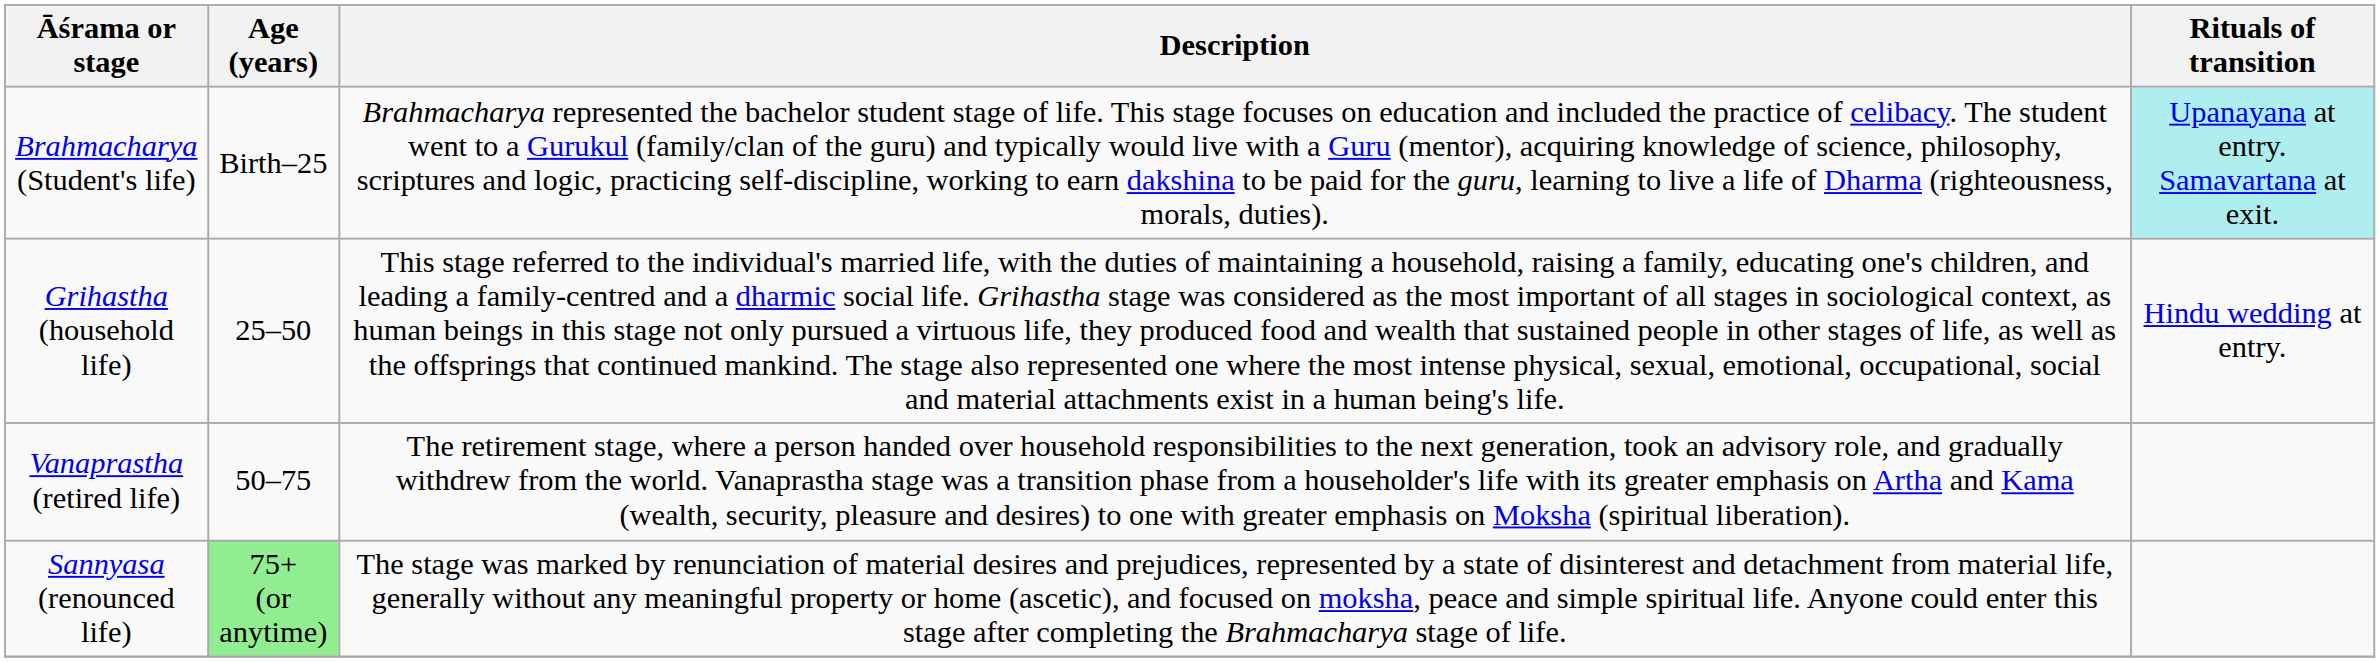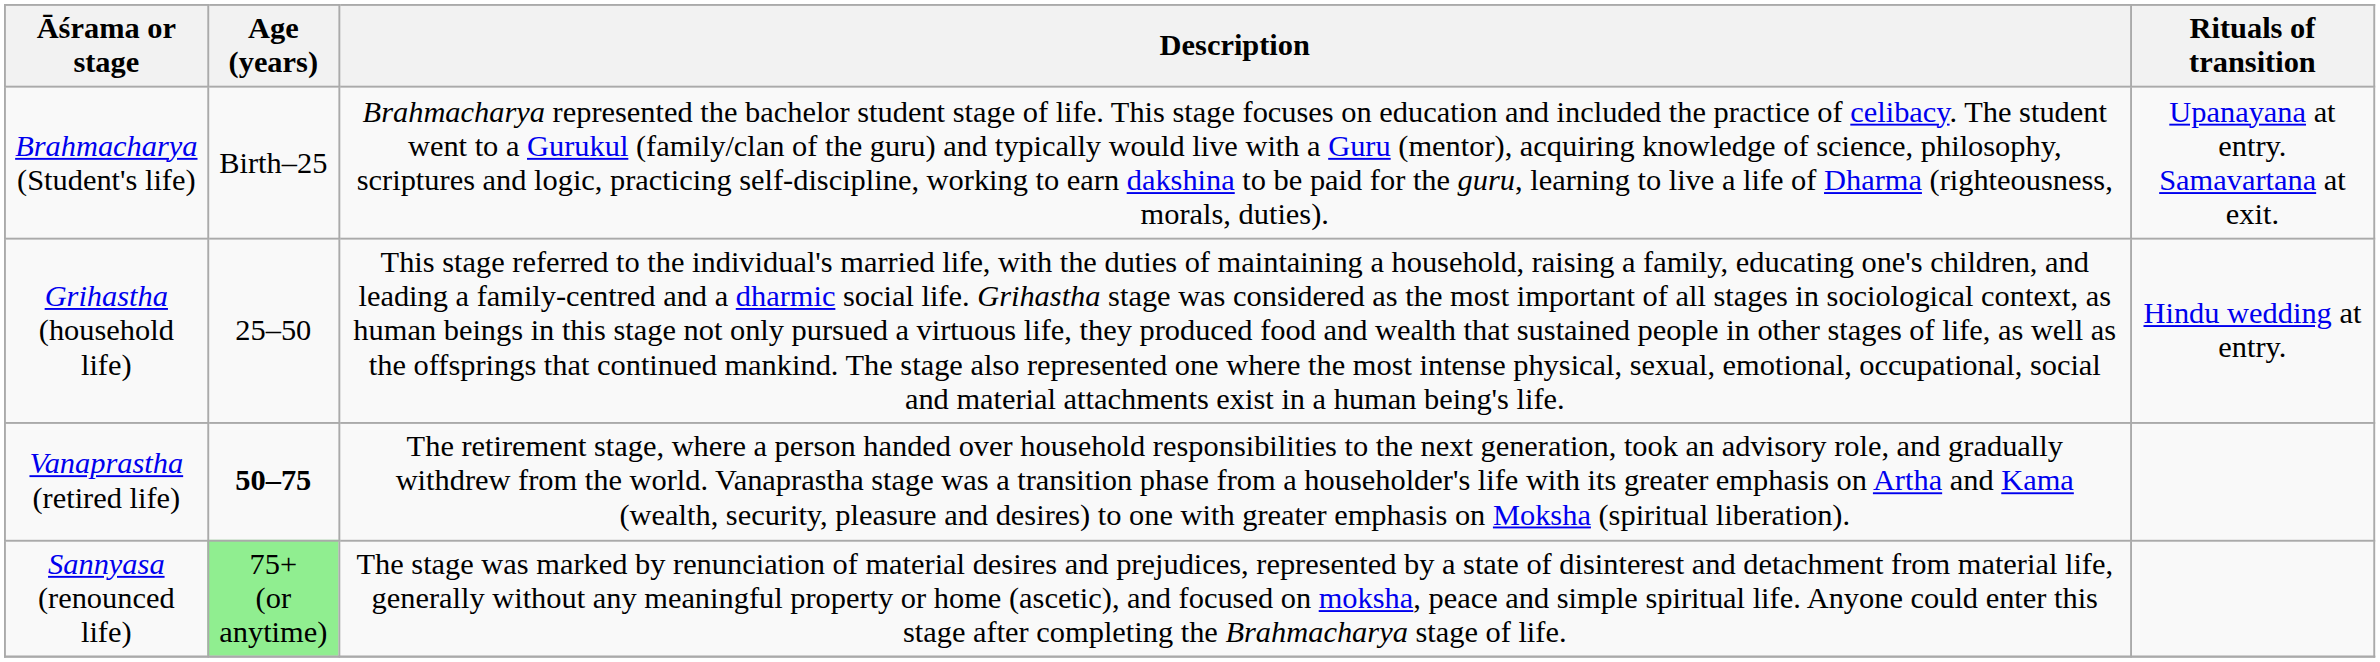(2252, 162) paleturquoise background -> (2252, 162) no background
(273, 481) normal -> (273, 481) bold
